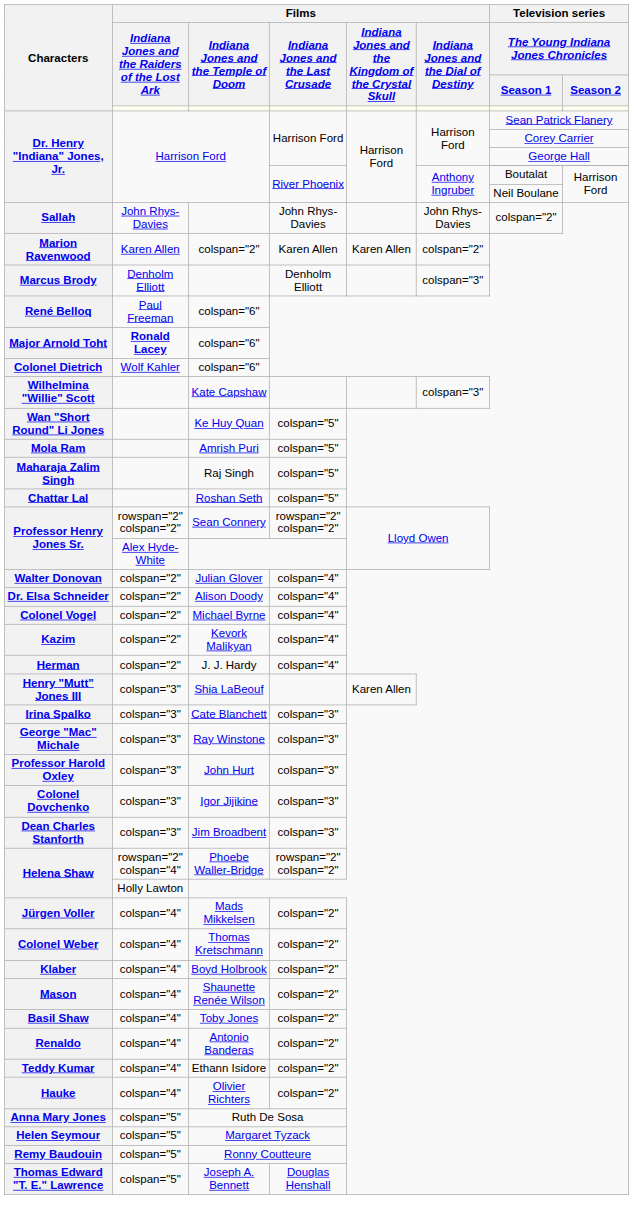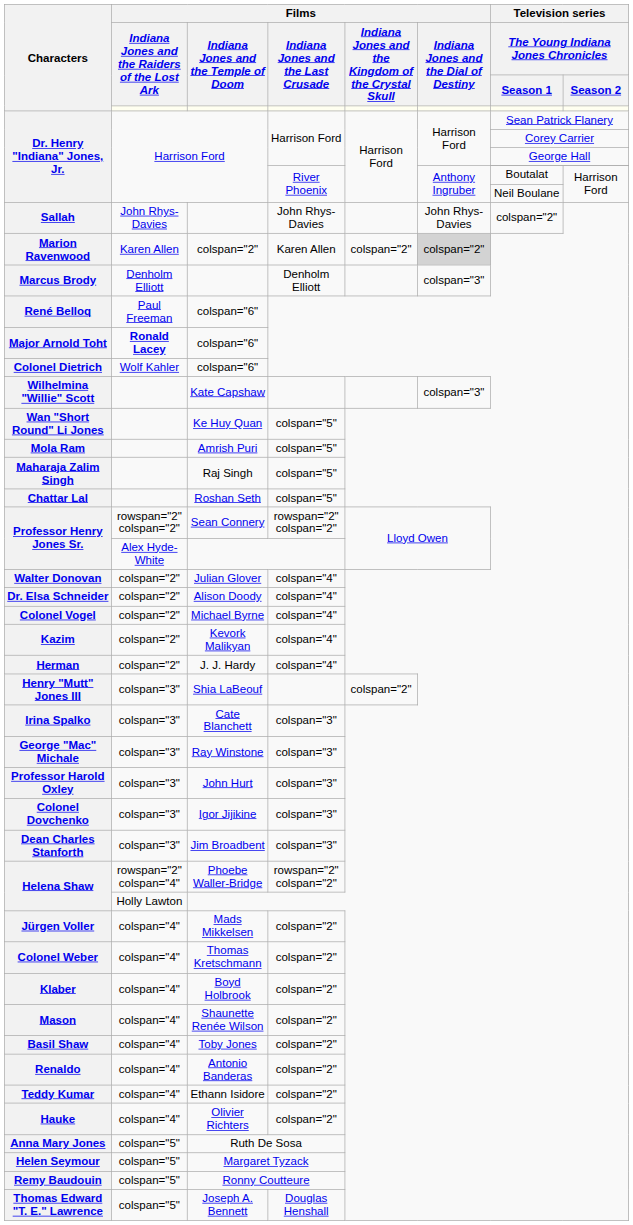(381, 249) Karen Allen -> (381, 249) colspan="2"
(453, 249) no background -> (454, 249) lightgrey background
(381, 689) Karen Allen -> (381, 689) colspan="2"
